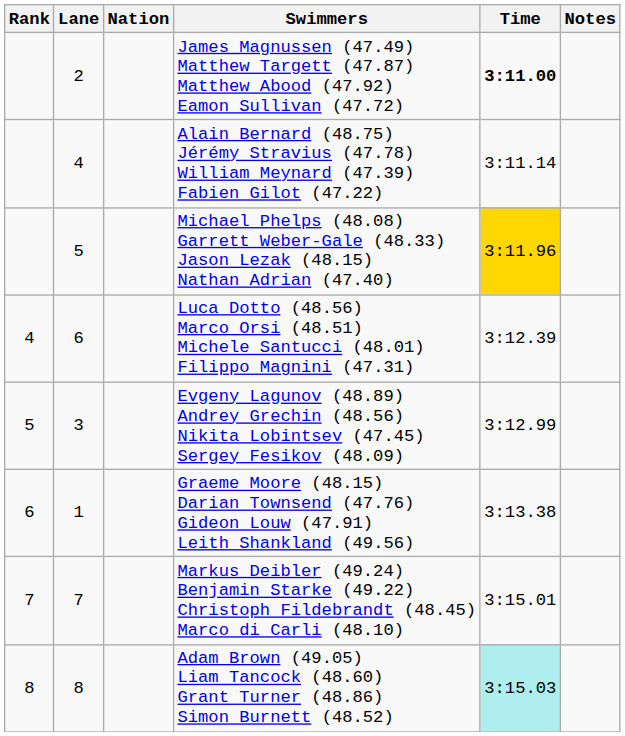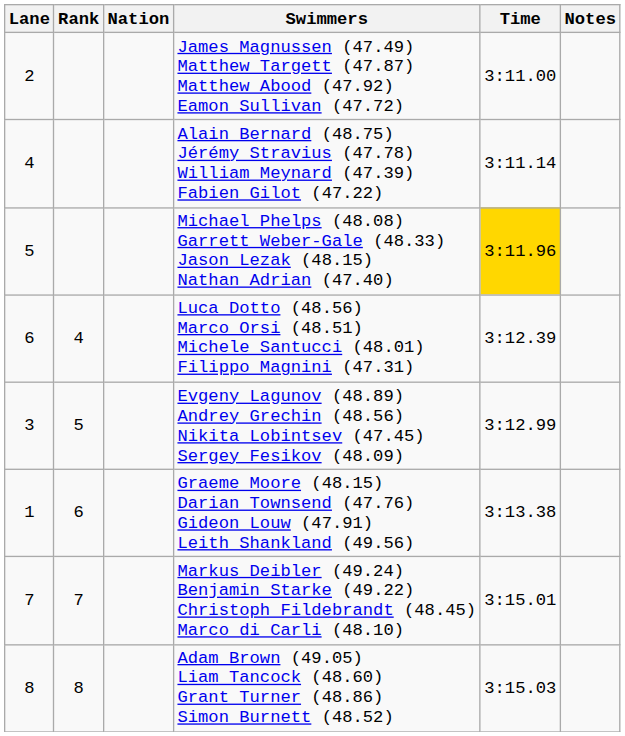columns swapped: (29, 19) <-> (79, 19)
(520, 76) bold -> (520, 76) normal
(520, 688) paleturquoise background -> (520, 688) no background
